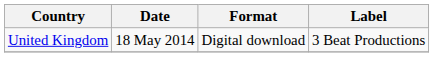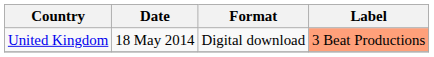(369, 39) no background -> (369, 39) lightsalmon background
